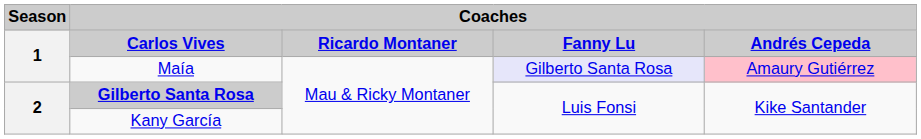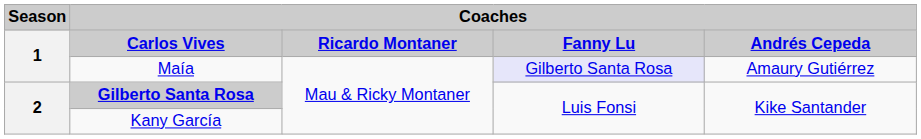(810, 69) pink background -> (810, 69) no background
